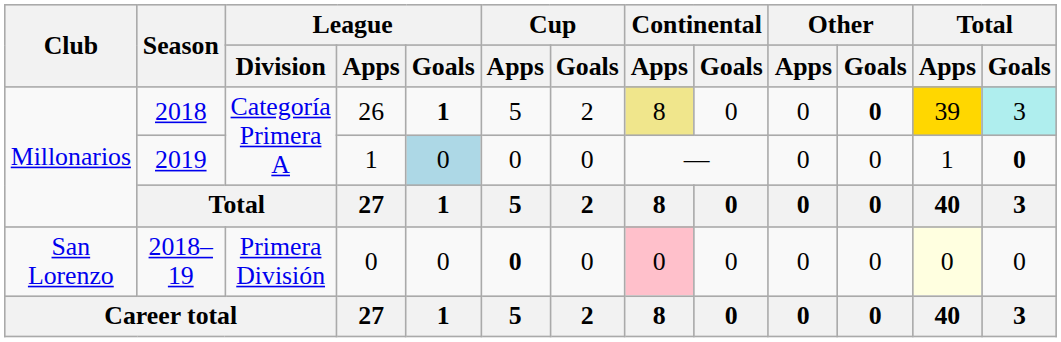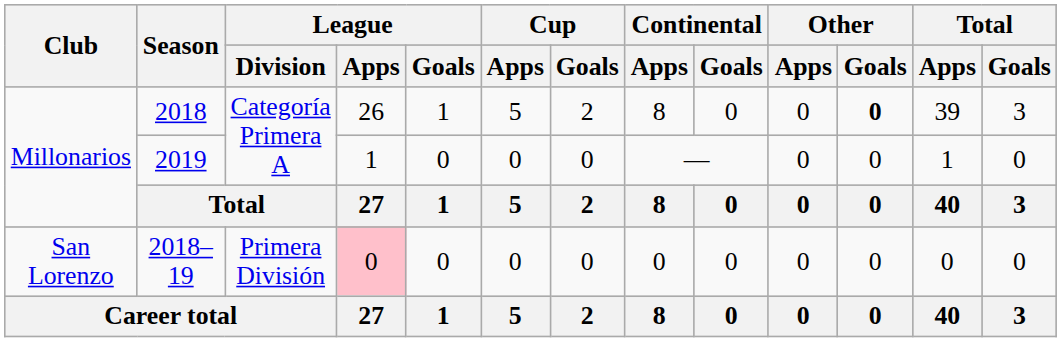(443, 110) bold -> (443, 110) normal
(659, 110) khaki background -> (659, 110) no background
(947, 110) gold background -> (947, 110) no background
(1019, 110) paleturquoise background -> (1019, 110) no background
(443, 160) lightblue background -> (443, 160) no background
(1019, 160) bold -> (1019, 160) normal
(371, 260) no background -> (371, 260) pink background
(515, 260) bold -> (515, 260) normal
(659, 260) pink background -> (659, 260) no background
(947, 260) lightyellow background -> (947, 260) no background
